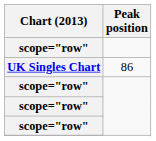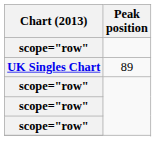(127, 67) 86 -> (127, 67) 89
